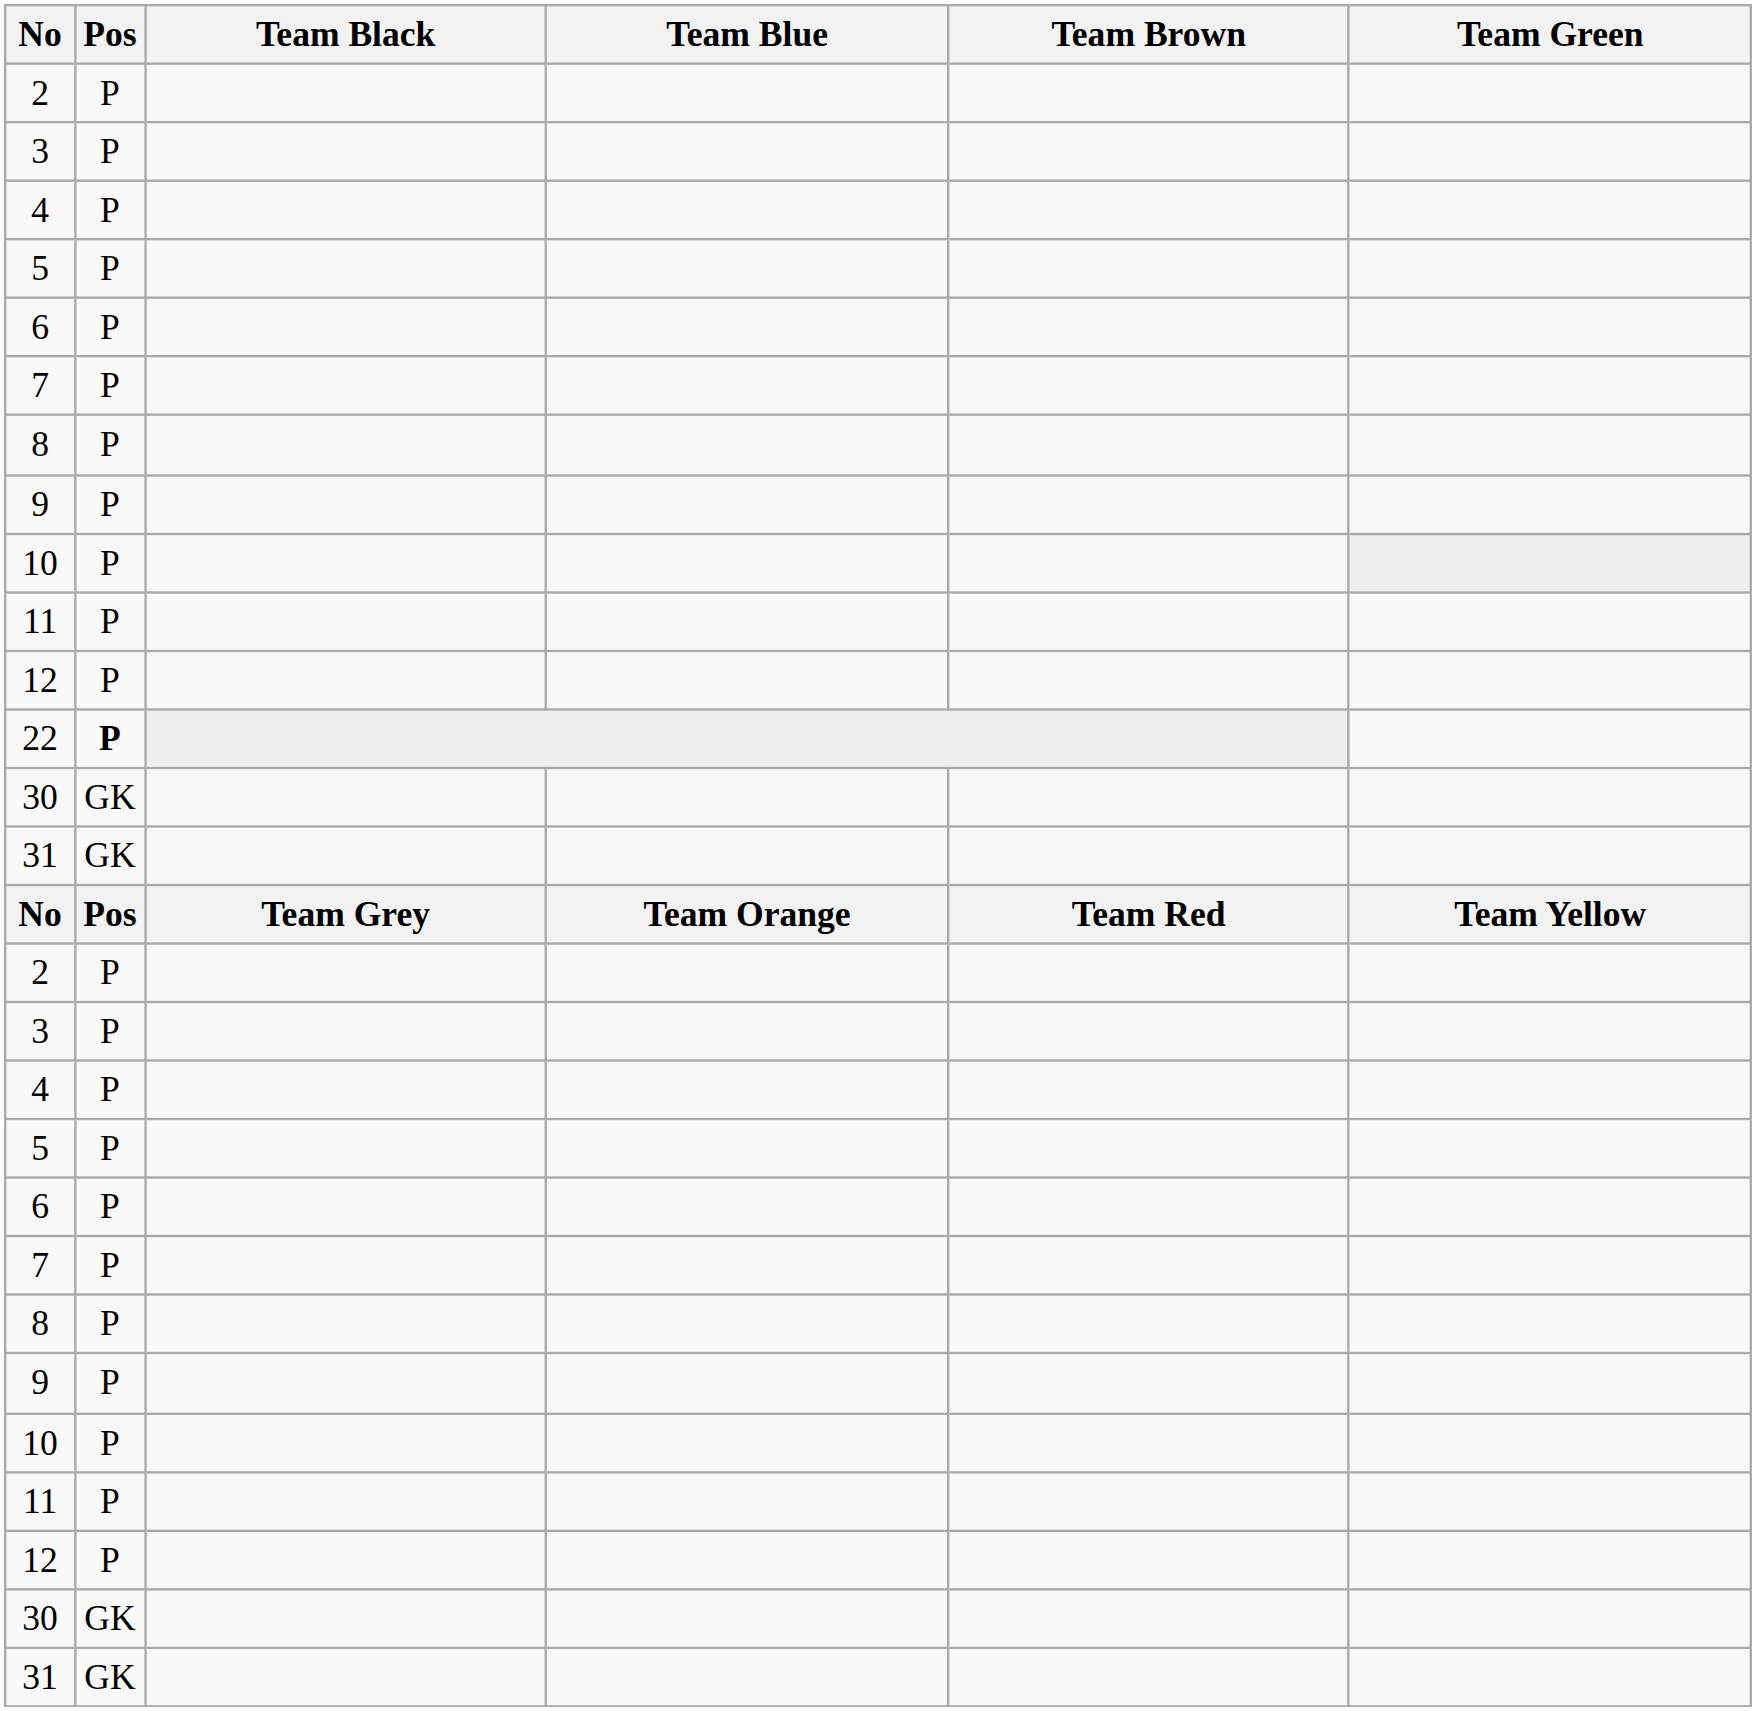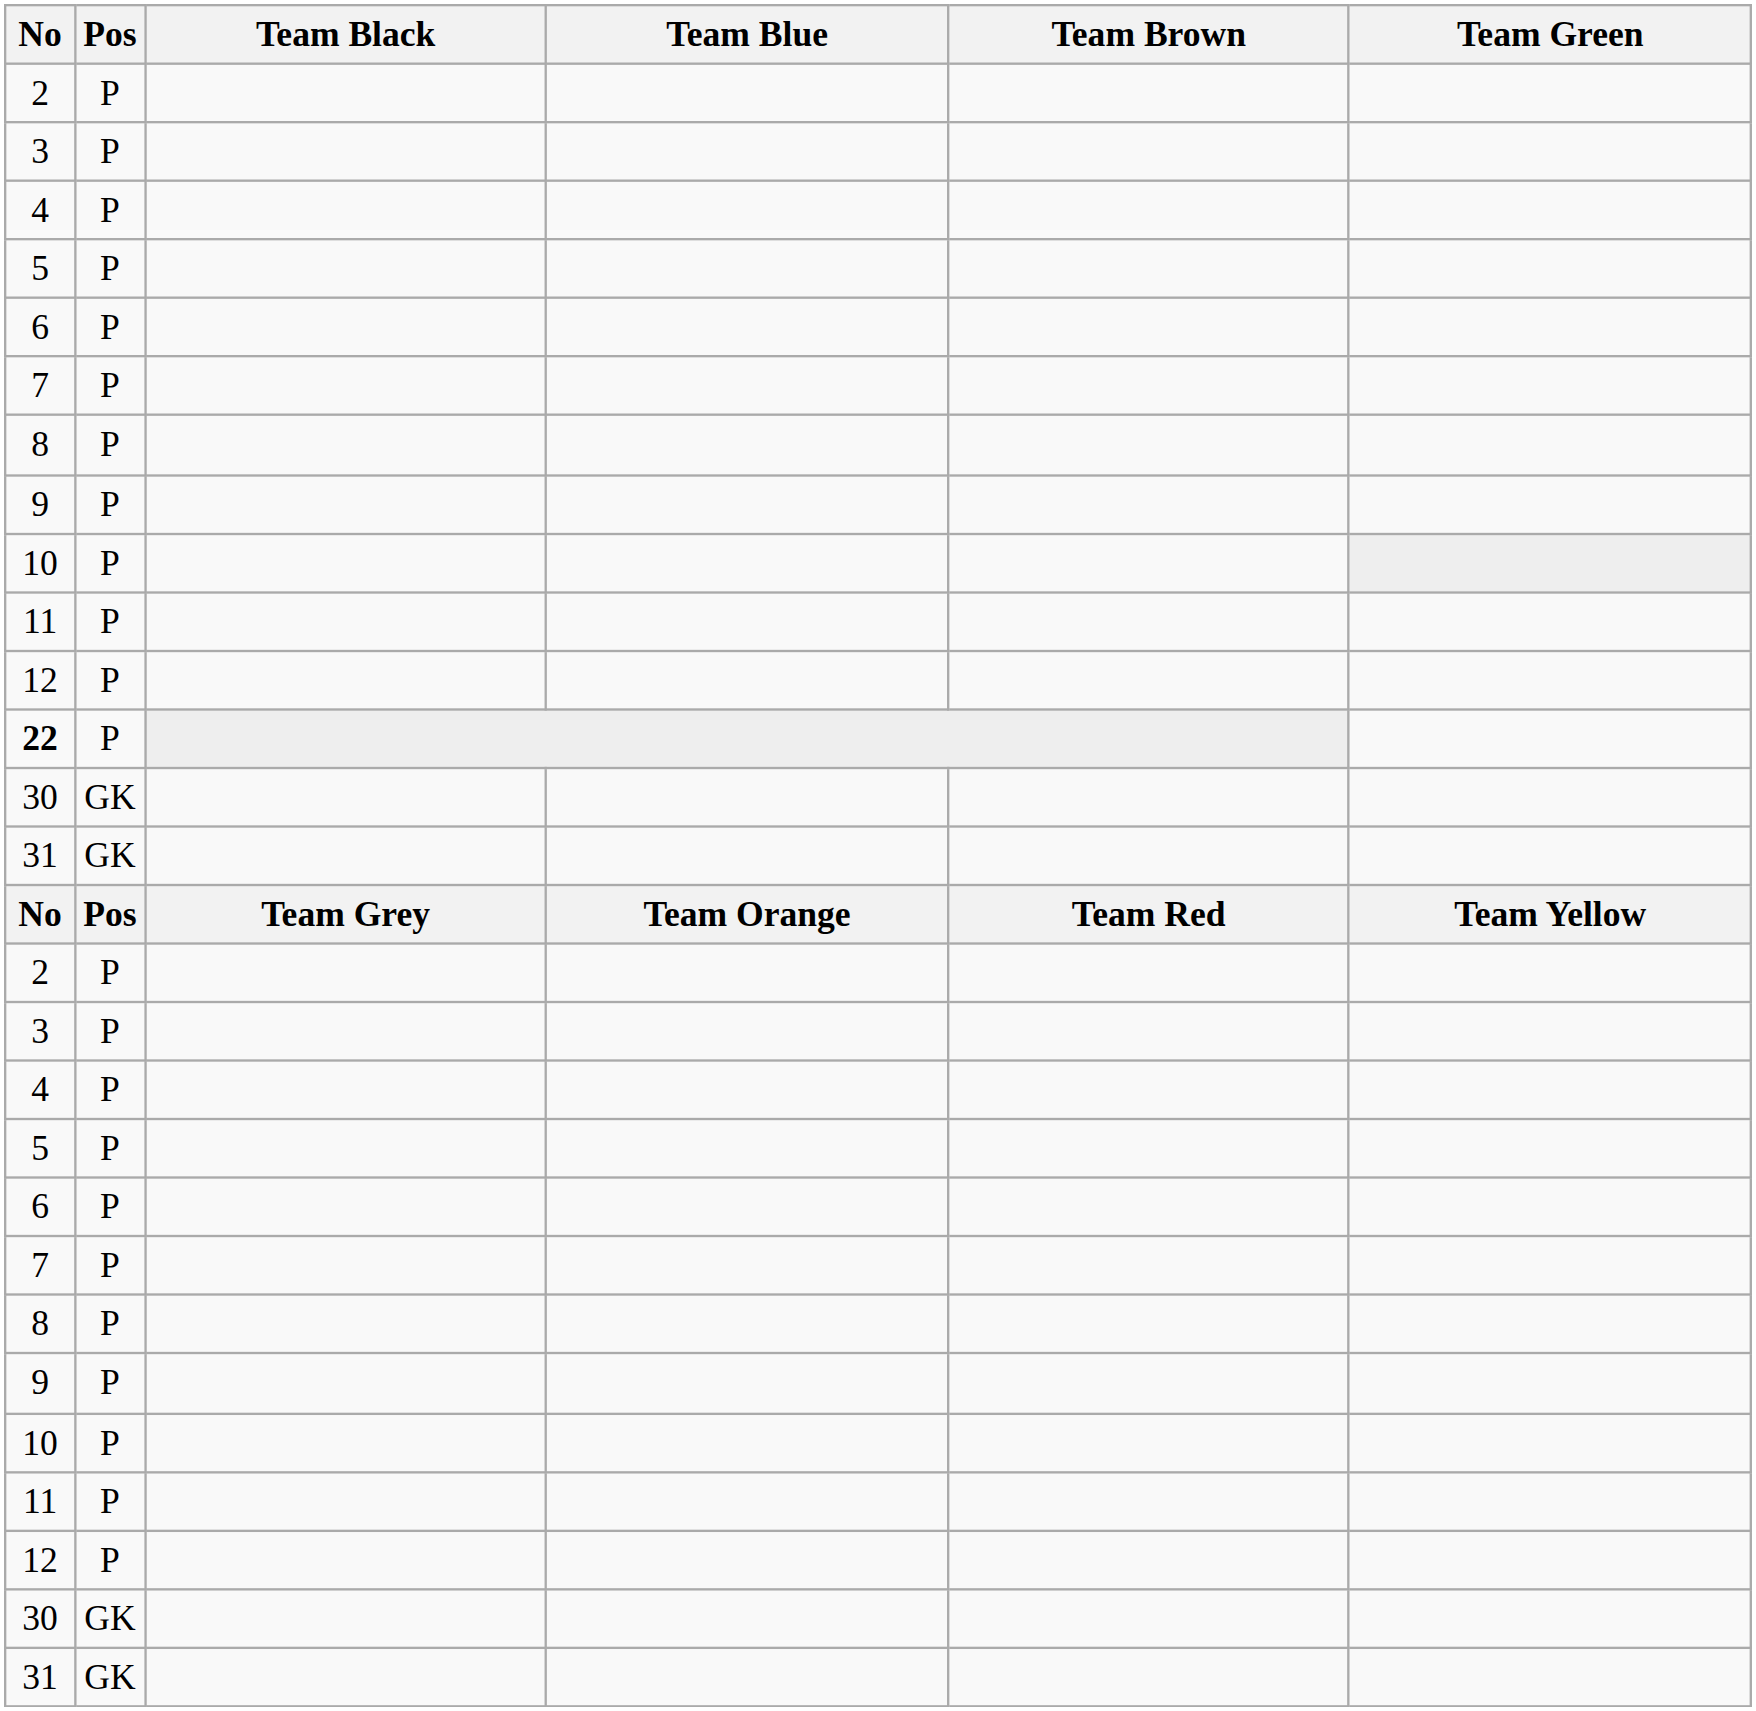(40, 737) normal -> (40, 737) bold
(110, 737) bold -> (110, 737) normal
